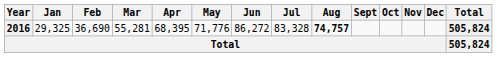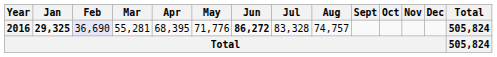(52, 28) normal -> (52, 28) bold
(92, 28) no background -> (92, 28) lavender background
(252, 28) normal -> (252, 28) bold
(332, 28) bold -> (332, 28) normal
